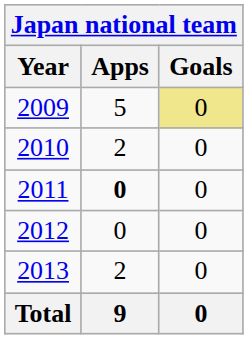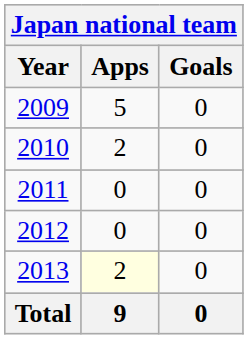(201, 107) khaki background -> (201, 107) no background
(120, 189) bold -> (120, 189) normal
(120, 271) no background -> (120, 271) lightyellow background
